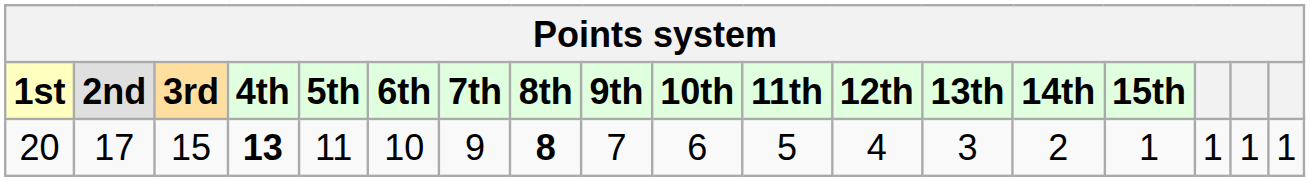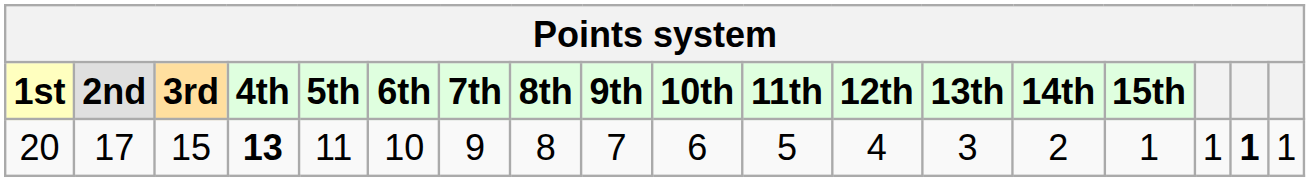(546, 148) bold -> (546, 148) normal
(1250, 148) normal -> (1250, 148) bold
